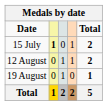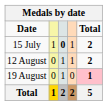(53, 44) bold -> (53, 44) normal
(63, 44) normal -> (63, 44) bold
(90, 76) no background -> (90, 76) pink background
